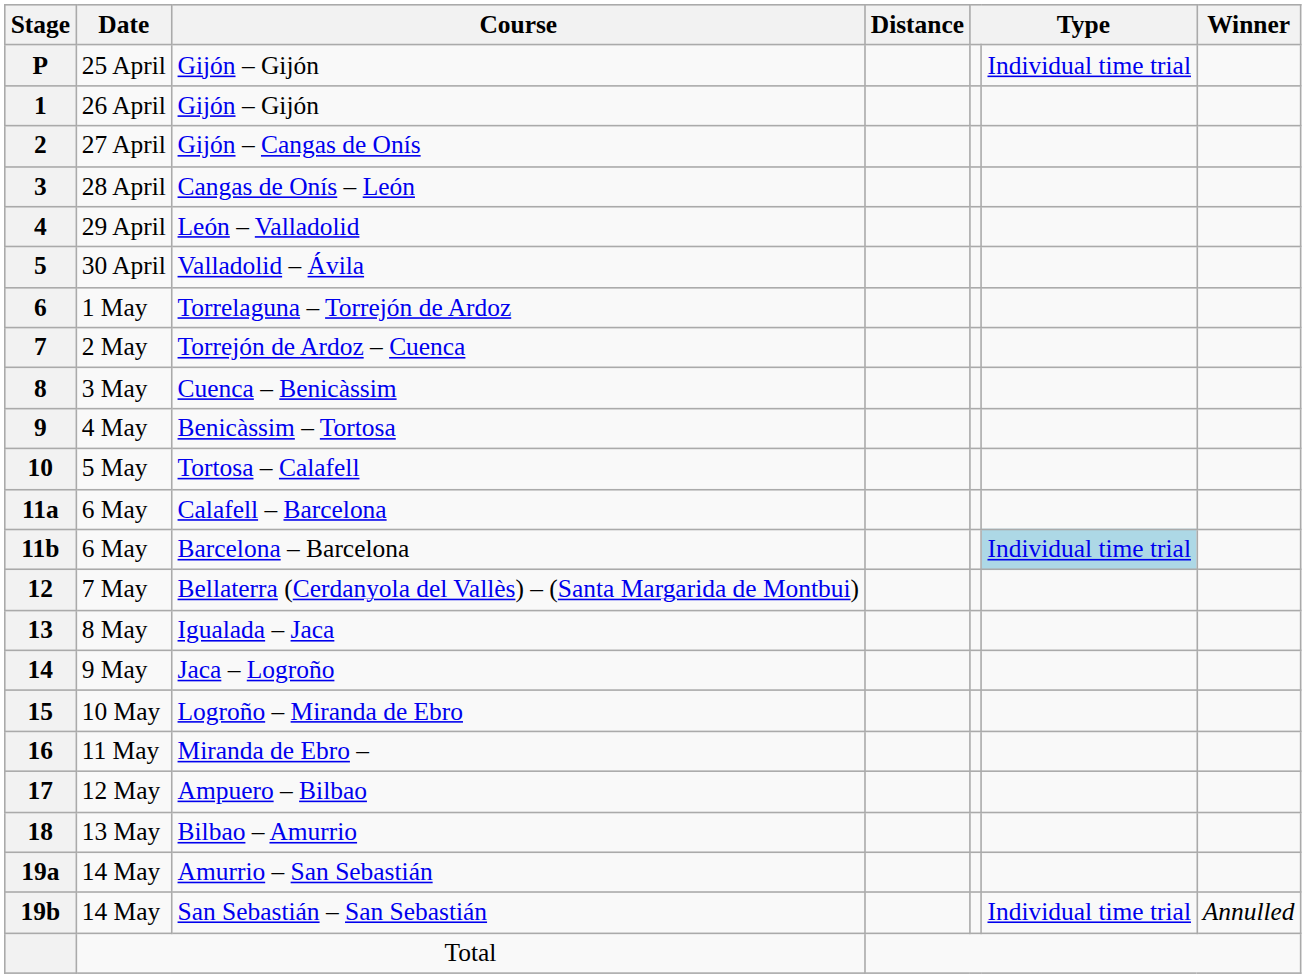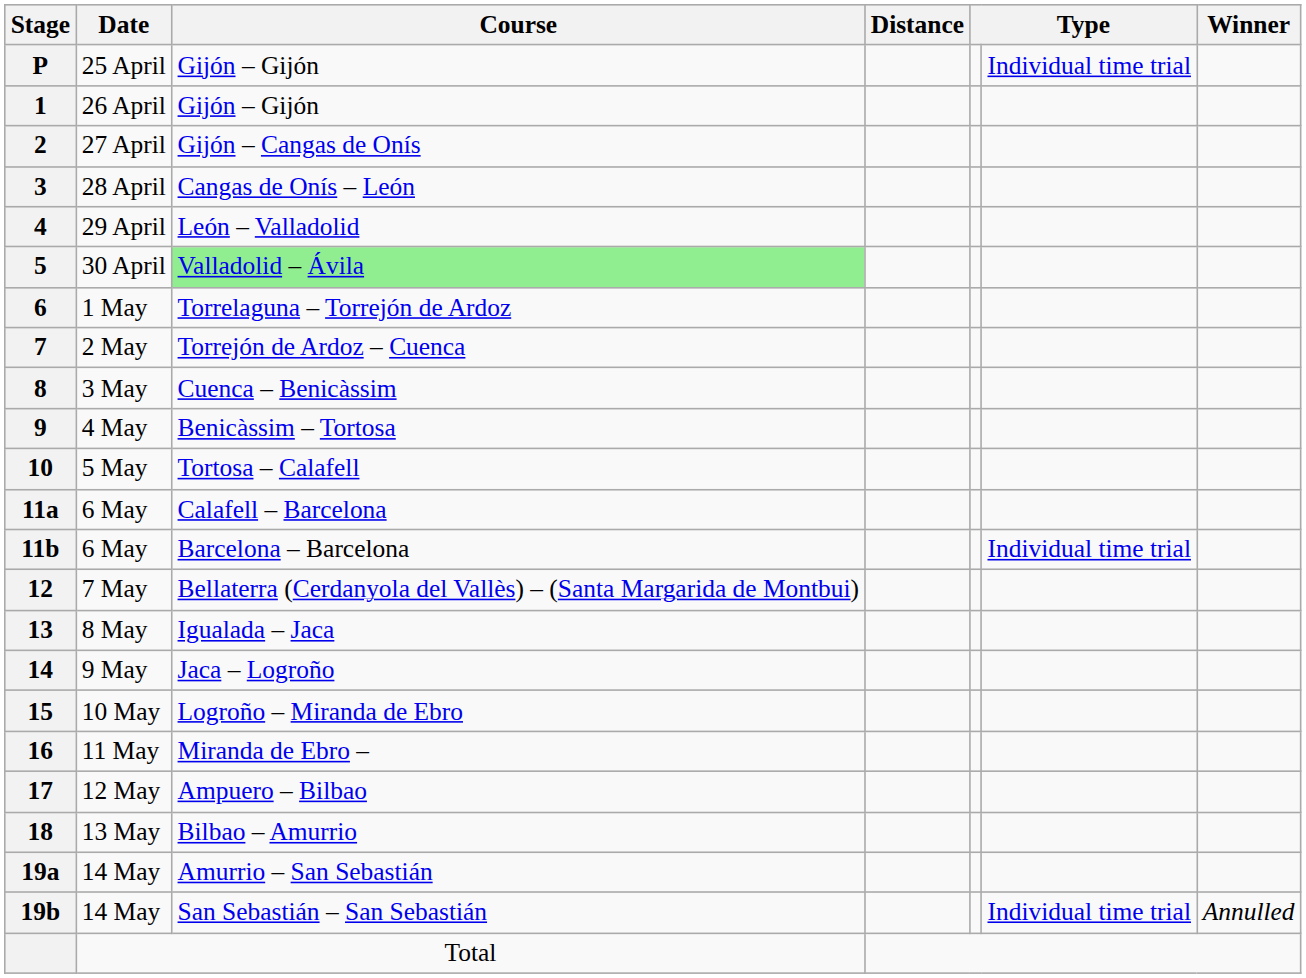(271, 266) no background -> (271, 266) lightgreen background
(1089, 549) lightblue background -> (1089, 549) no background
